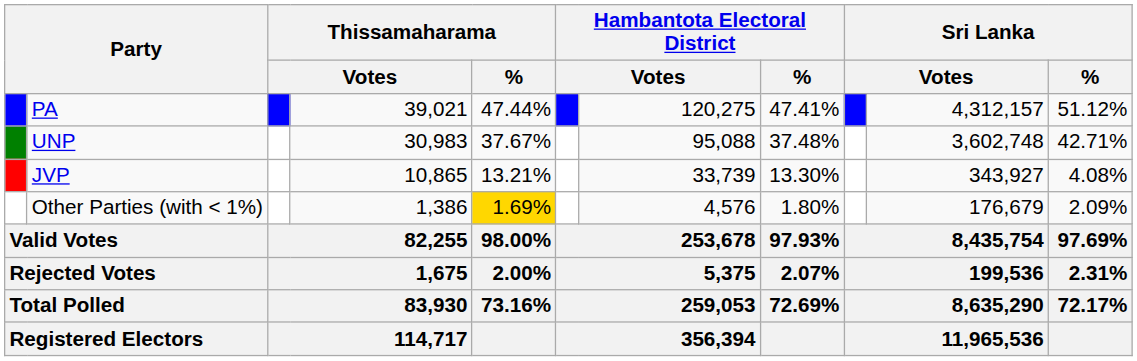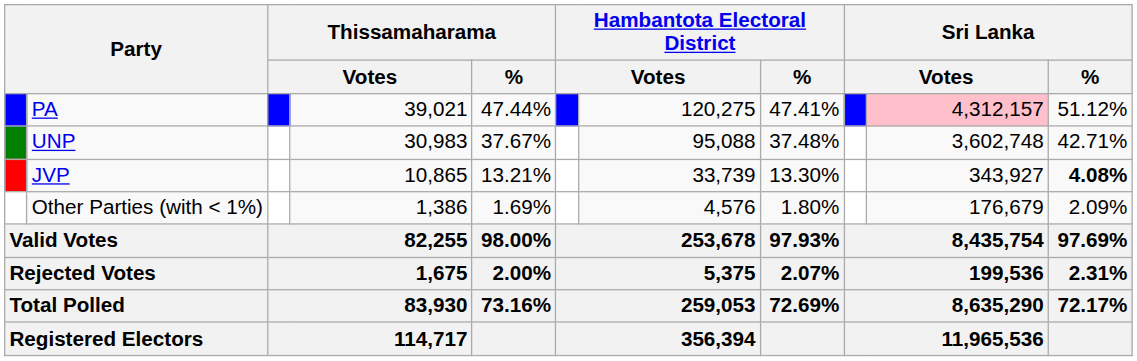(998, 109) no background -> (998, 109) pink background
(1098, 175) normal -> (1098, 175) bold
(522, 207) gold background -> (522, 207) no background
